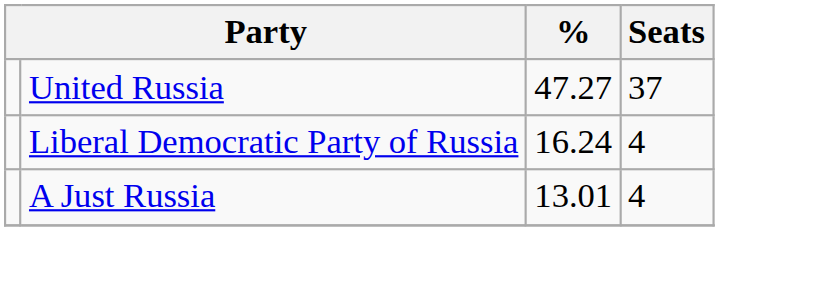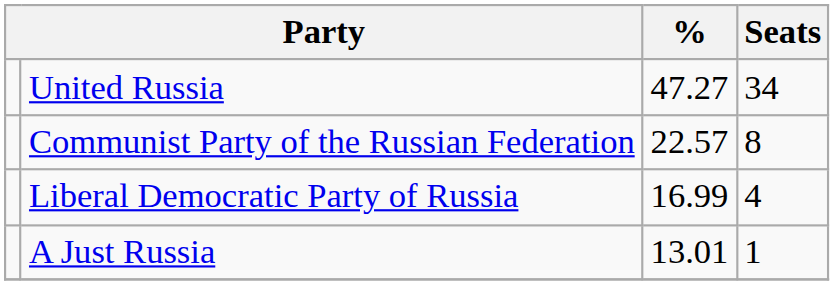(645, 86) 37 -> (762, 86) 34
+ row: (332, 141)
(573, 141) 16.24 -> (689, 196) 16.99
(637, 196) 4 -> (753, 251) 1
